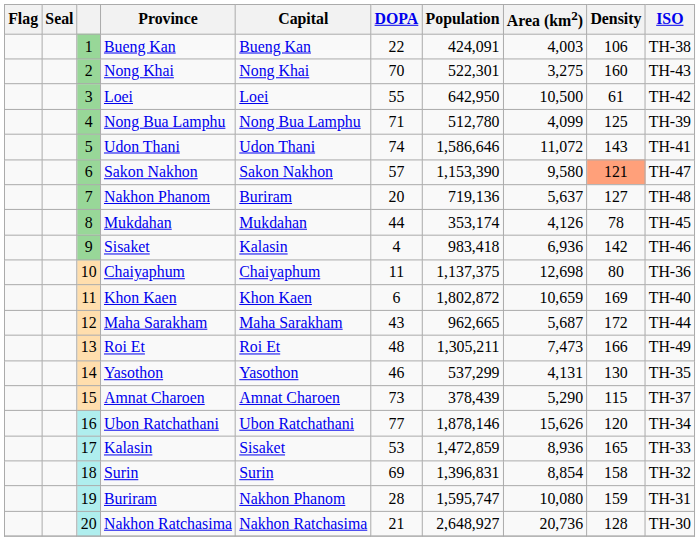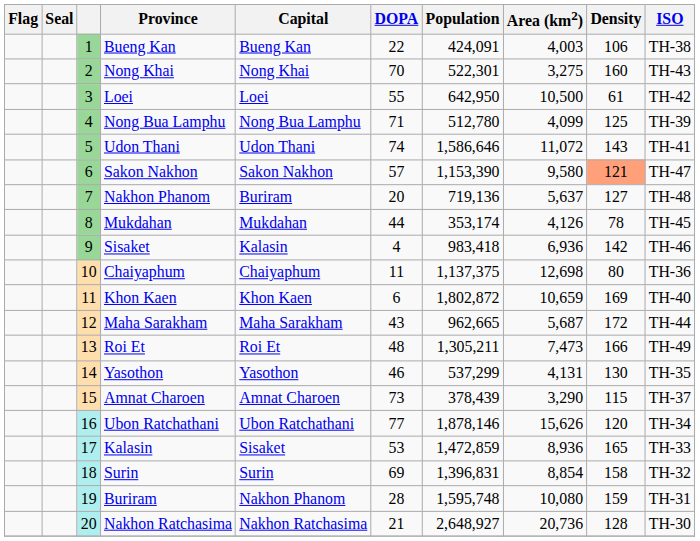(565, 398) 5,290 -> (565, 398) 3,290
(468, 498) 1,595,747 -> (468, 498) 1,595,748
